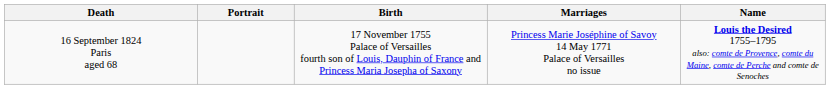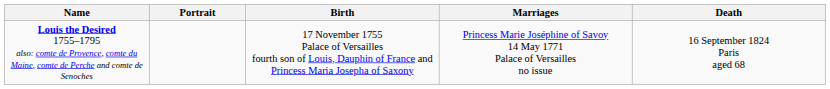columns swapped: (753, 12) <-> (101, 12)
